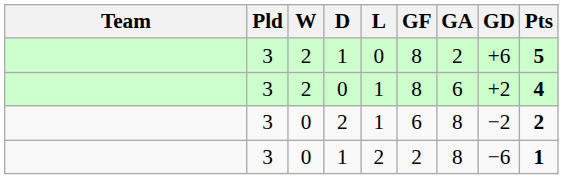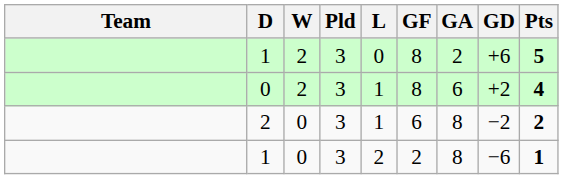columns swapped: (268, 21) <-> (342, 21)
